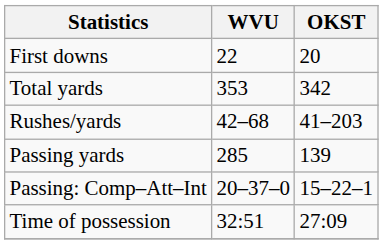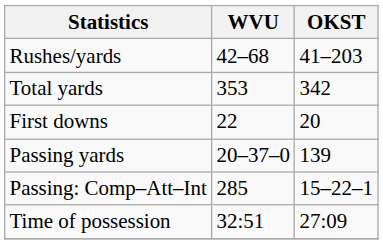rows swapped: (59, 55) <-> (65, 121)
(232, 155) 285 -> (253, 155) 20–37–0
(253, 188) 20–37–0 -> (232, 188) 285
